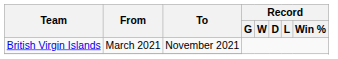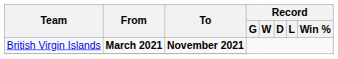(133, 45) normal -> (134, 45) bold
(202, 45) normal -> (205, 45) bold
